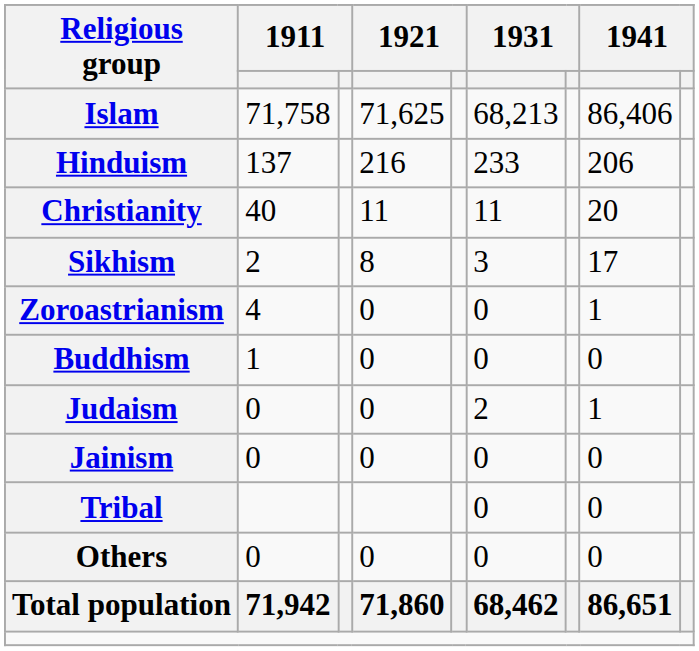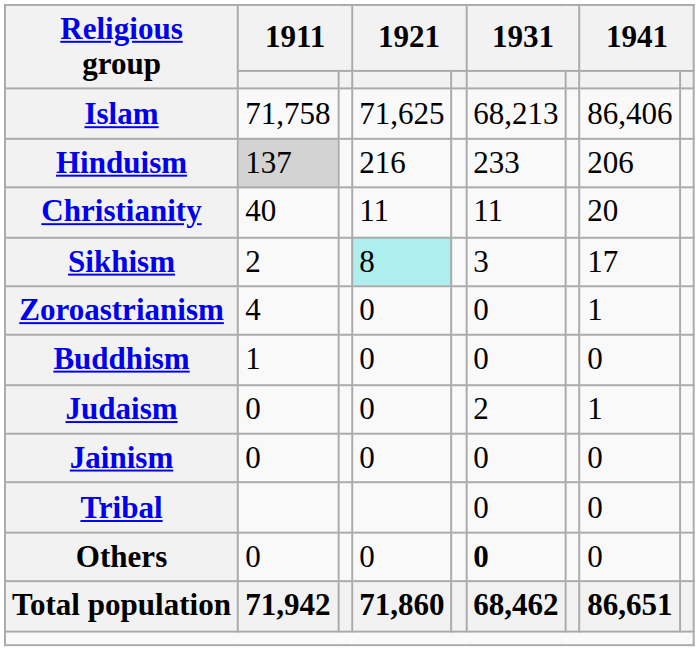(269, 162) no background -> (269, 162) lightgrey background
(367, 260) no background -> (367, 260) paleturquoise background
(481, 556) normal -> (481, 556) bold
